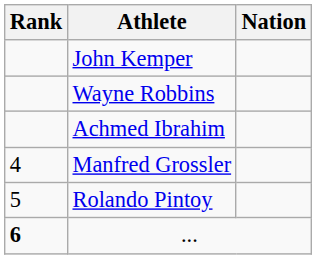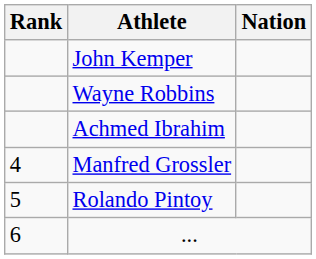(15, 235) bold -> (15, 235) normal
